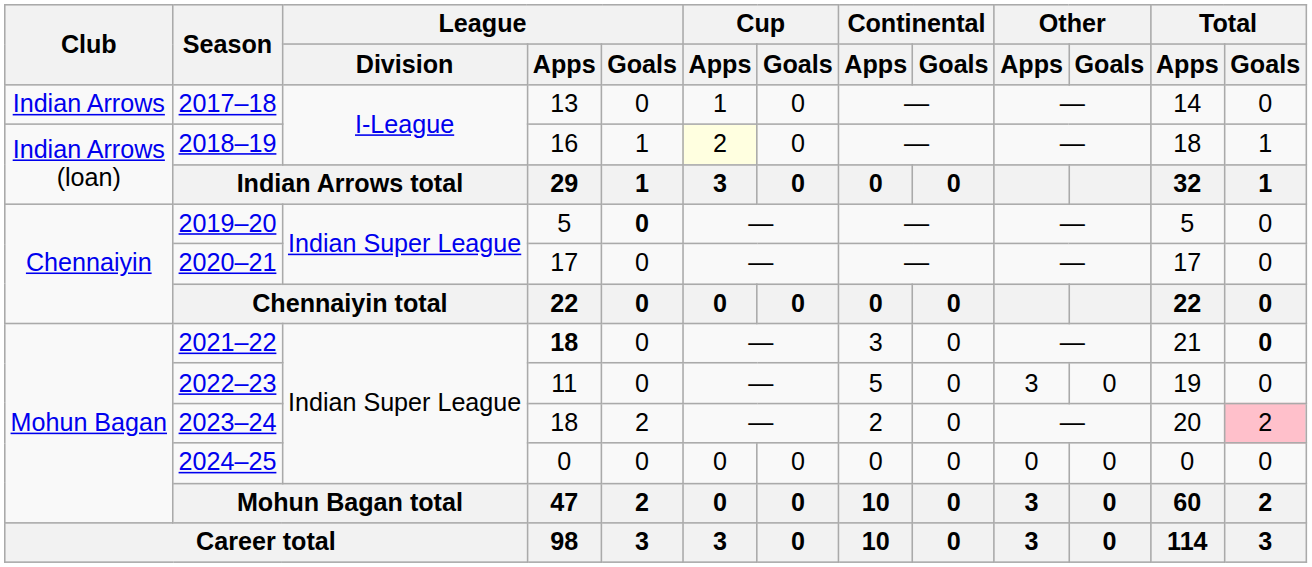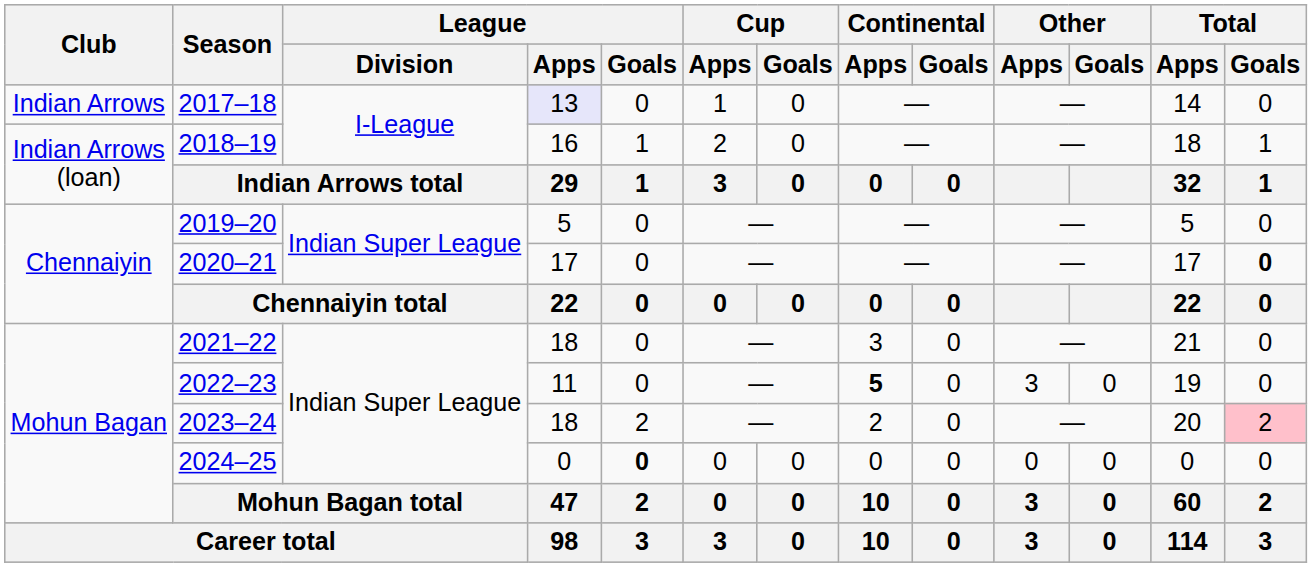(564, 104) no background -> (564, 104) lavender background
(720, 143) lightyellow background -> (720, 143) no background
(642, 223) bold -> (642, 223) normal
(1265, 263) normal -> (1265, 263) bold
(564, 343) bold -> (564, 343) normal
(1265, 343) bold -> (1265, 343) normal
(876, 382) normal -> (876, 382) bold
(642, 462) normal -> (642, 462) bold
